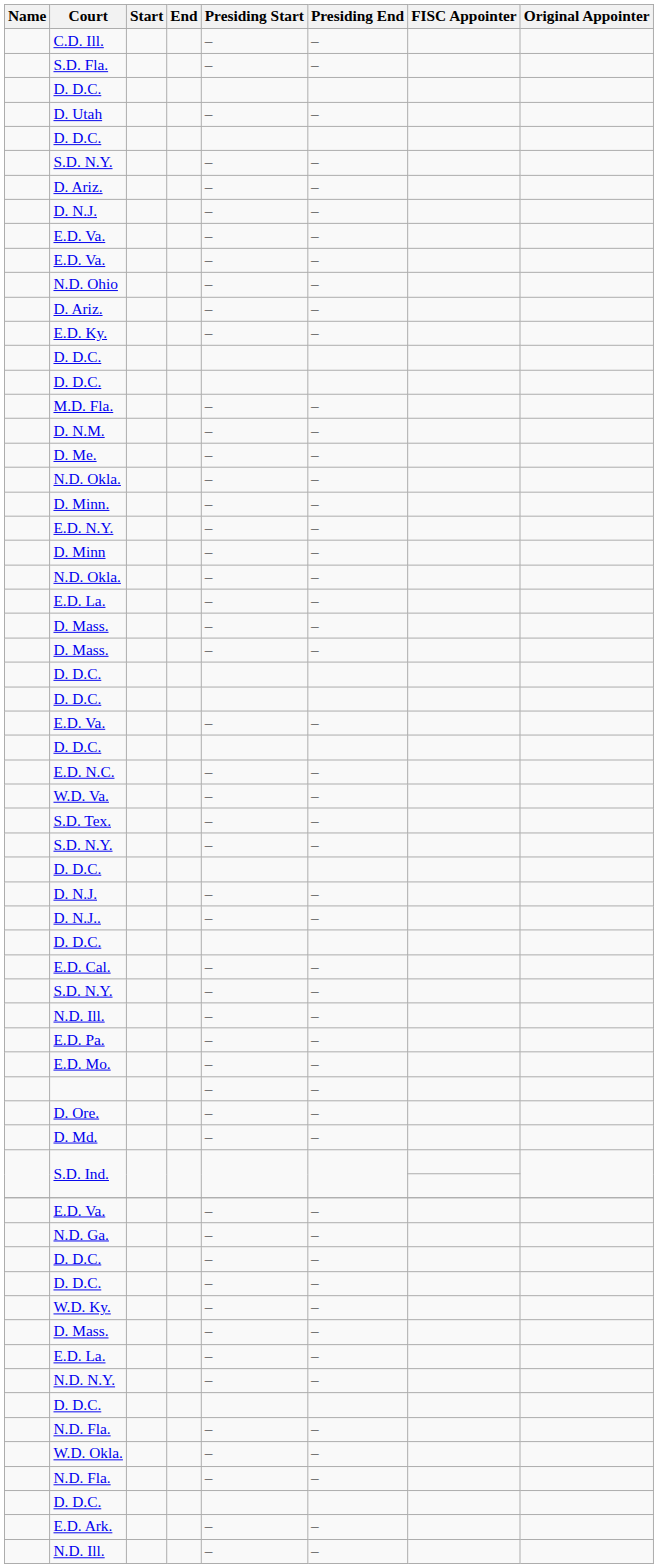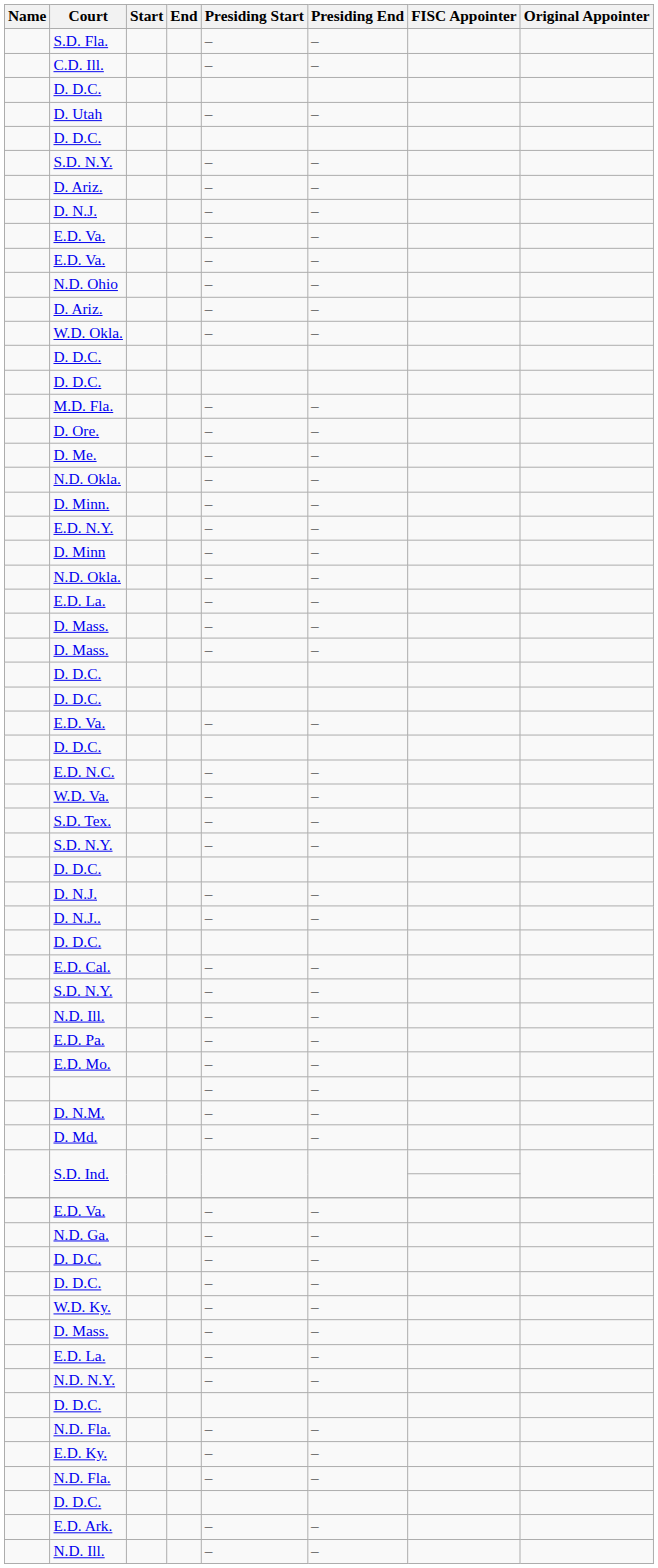rows swapped: (27, 65) <-> (27, 41)
rows swapped: (27, 333) <-> (27, 1454)
rows swapped: (27, 431) <-> (27, 1113)
